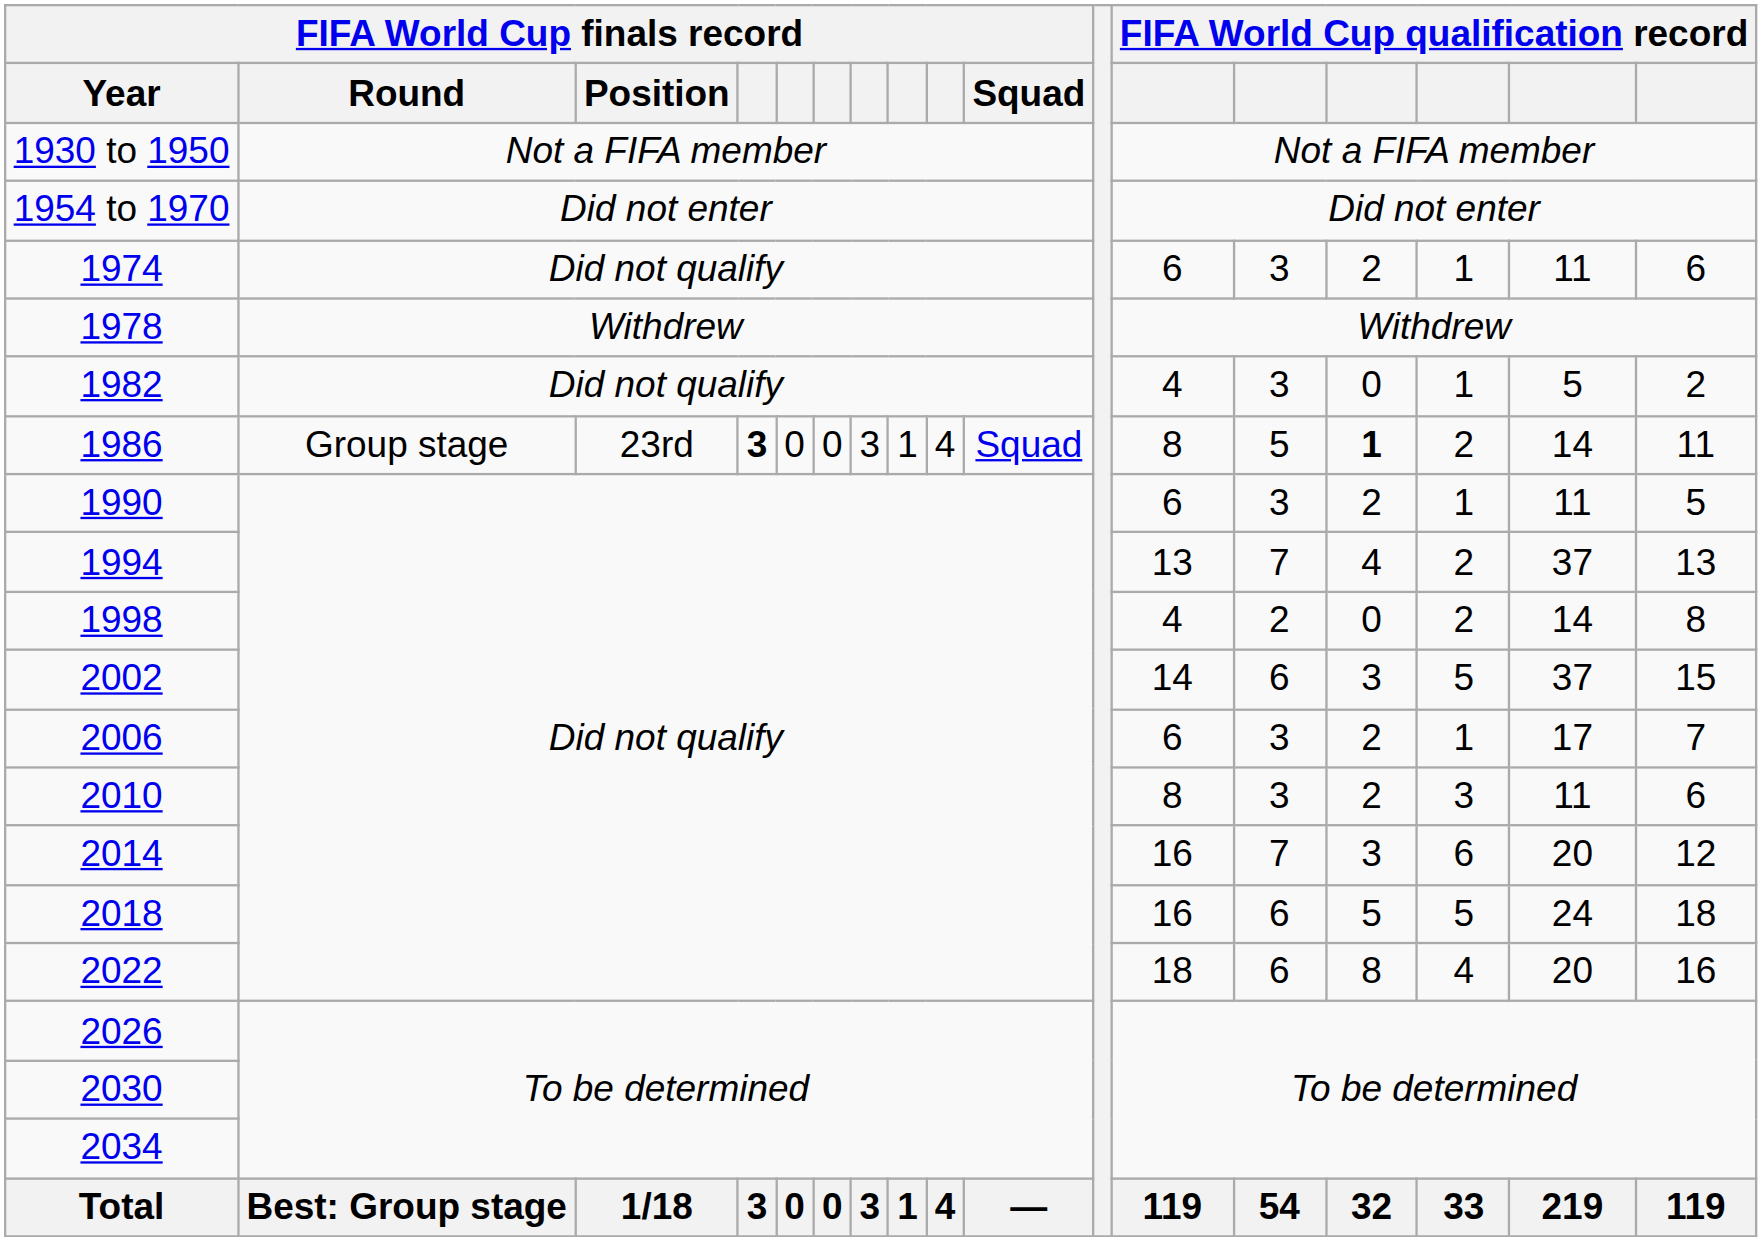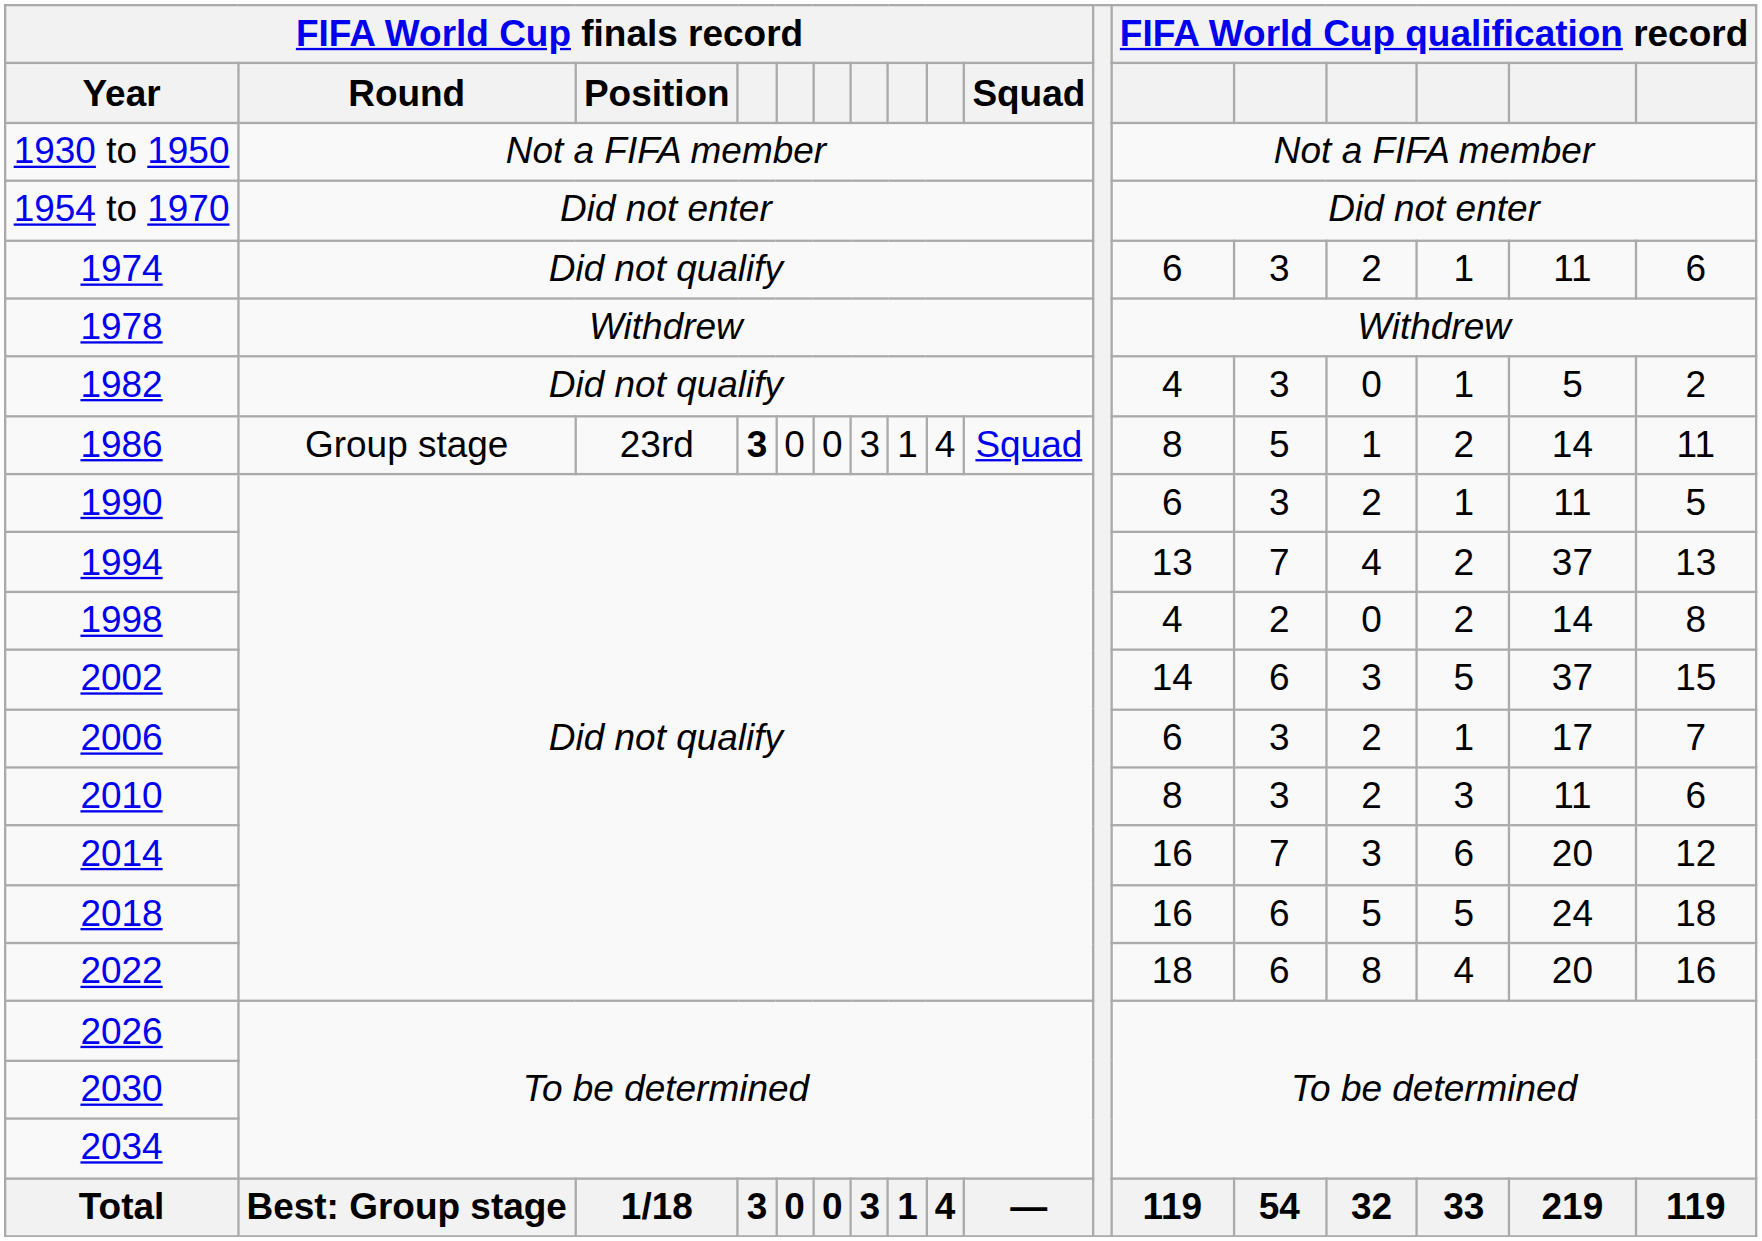(1371, 444) bold -> (1371, 444) normal
